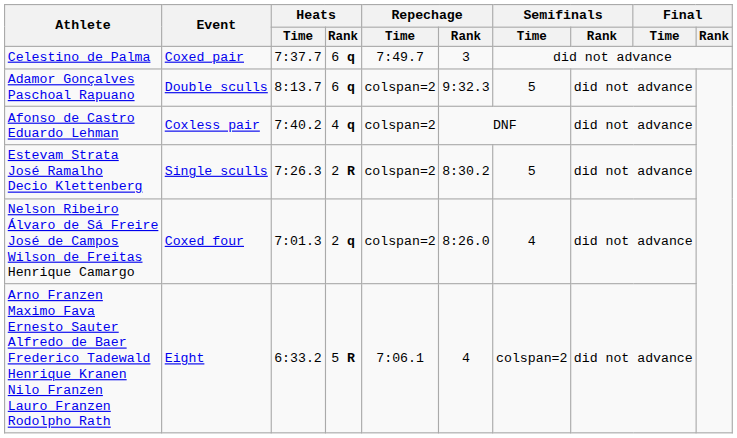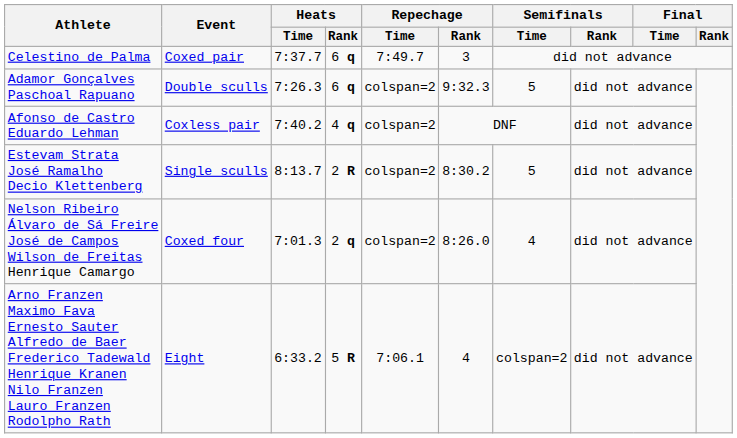(298, 87) 8:13.7 -> (298, 87) 7:26.3
(298, 171) 7:26.3 -> (298, 171) 8:13.7
